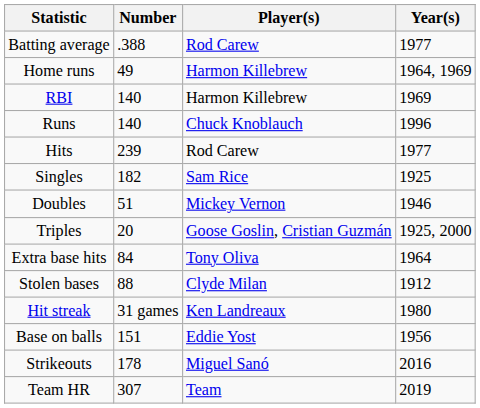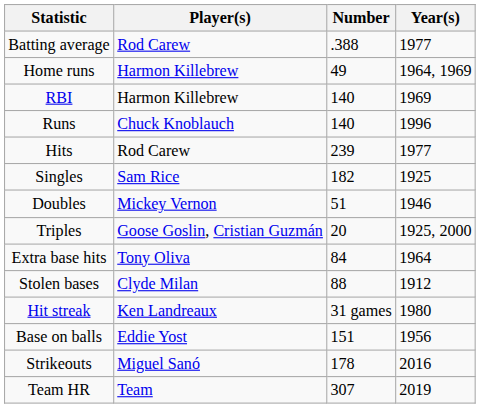columns swapped: (289, 17) <-> (148, 17)
